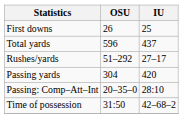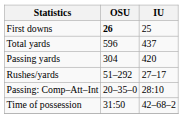(108, 28) normal -> (108, 28) bold
rows swapped: (33, 59) <-> (33, 74)
